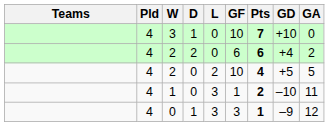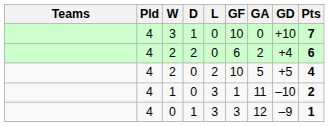columns swapped: (311, 14) <-> (260, 14)
